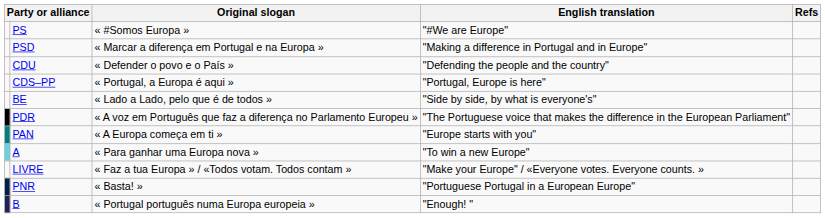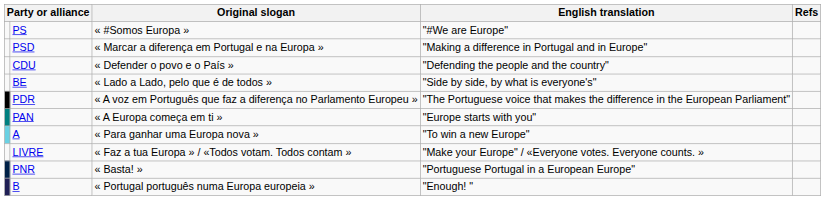- row: (34, 82)
